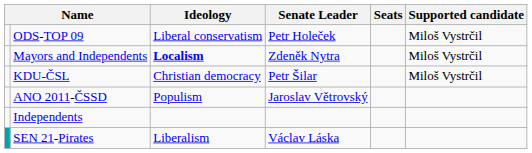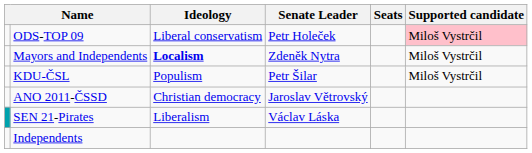(445, 35) no background -> (445, 35) pink background
(207, 76) Christian democracy -> (178, 76) Populism
(178, 96) Populism -> (207, 96) Christian democracy
rows swapped: (54, 138) <-> (48, 117)
